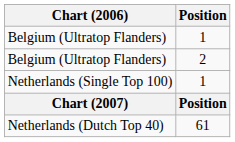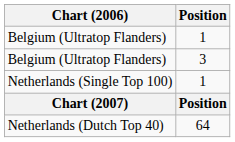(203, 59) 2 -> (203, 59) 3
(203, 125) 61 -> (203, 125) 64
